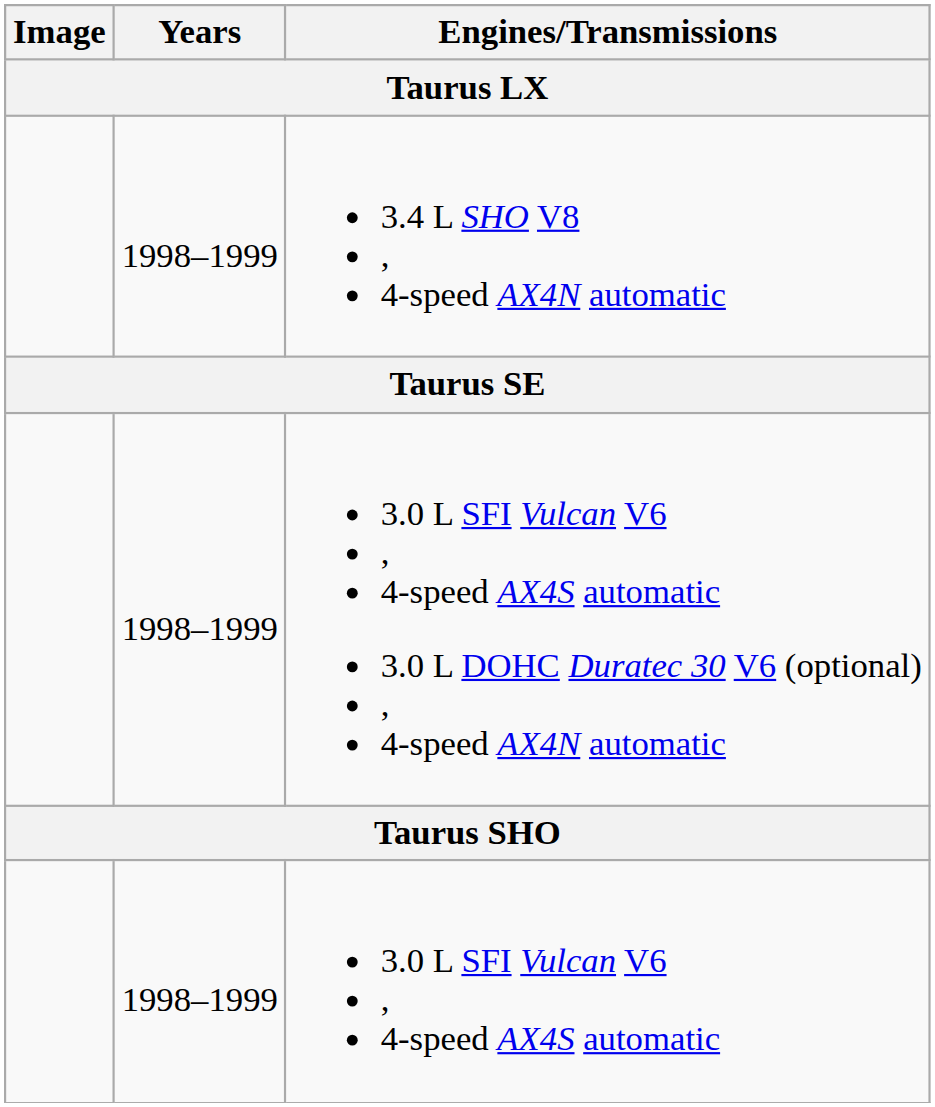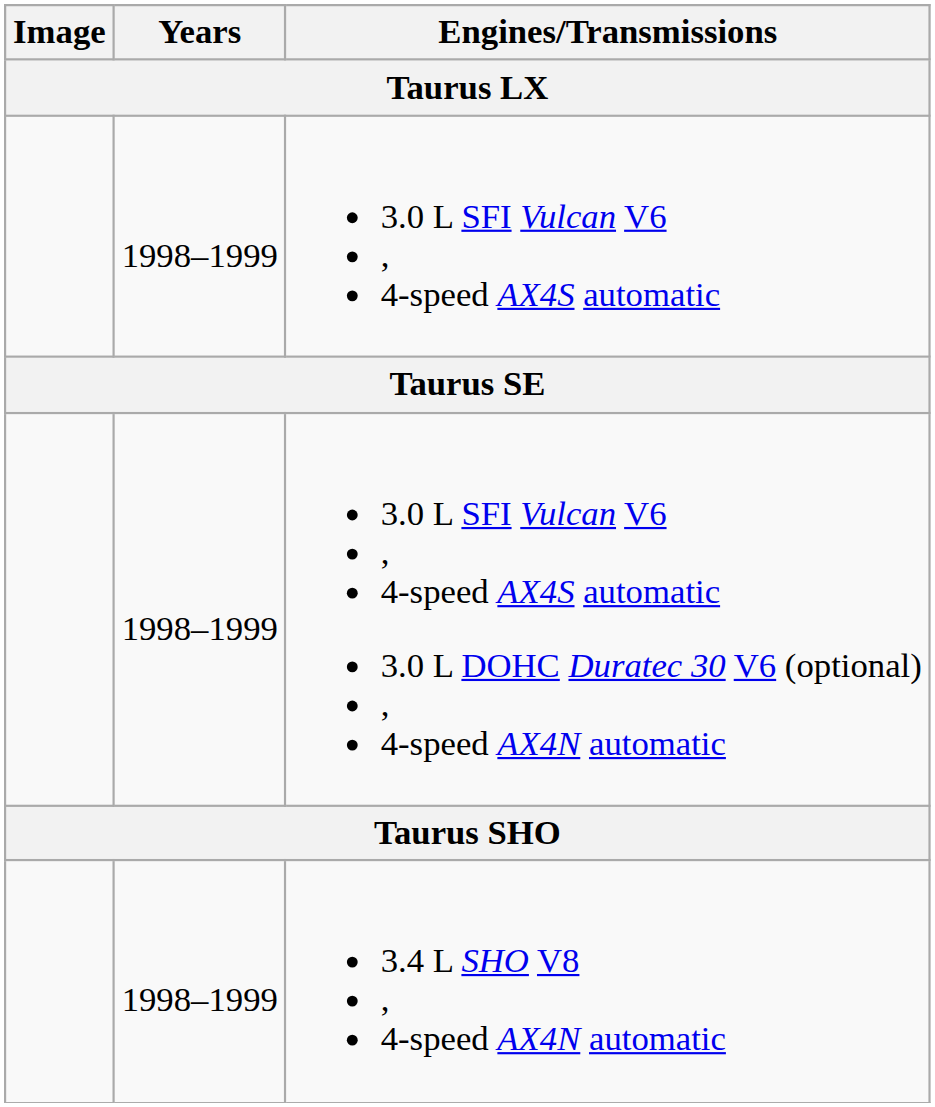rows swapped: (608, 1001) <-> (608, 256)
